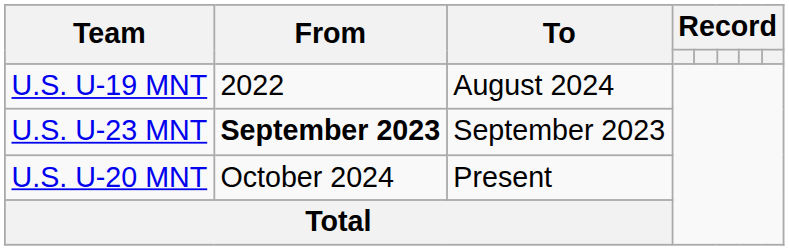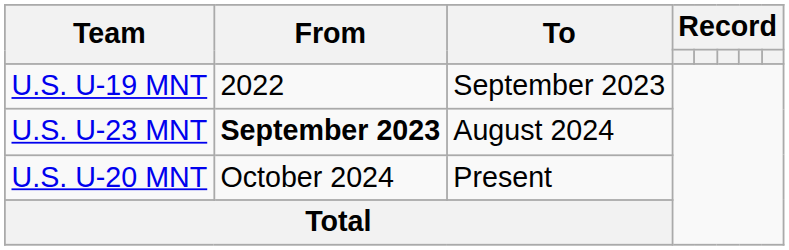(534, 85) August 2024 -> (559, 85) September 2023
(559, 131) September 2023 -> (534, 131) August 2024
